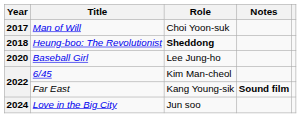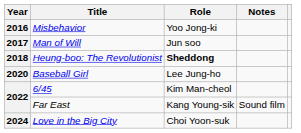+ row: (59, 27)
(198, 27) Choi Yoon-suk -> (183, 43) Jun soo
(264, 89) bold -> (262, 105) normal
(183, 105) Jun soo -> (198, 120) Choi Yoon-suk
